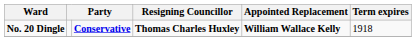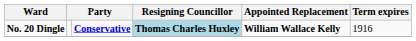(187, 28) no background -> (187, 28) lightblue background
(363, 28) 1918 -> (363, 28) 1916
